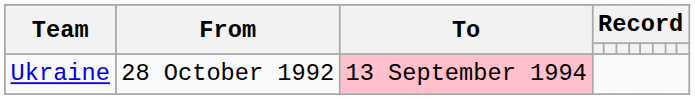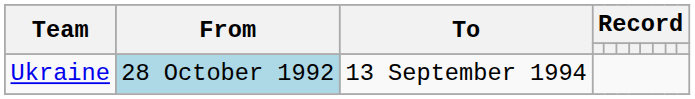(228, 74) no background -> (228, 74) lightblue background
(466, 74) pink background -> (466, 74) no background
